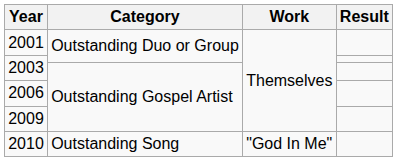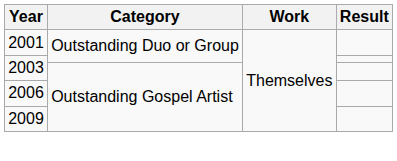- row: (26, 144)
